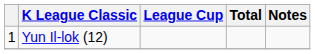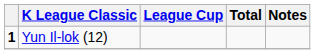(12, 37) normal -> (12, 37) bold
